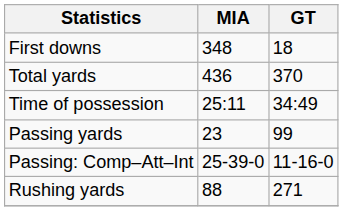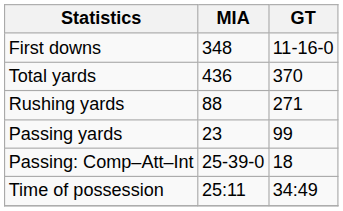(283, 47) 18 -> (303, 47) 11-16-0
rows swapped: (67, 190) <-> (86, 104)
(303, 162) 11-16-0 -> (283, 162) 18
